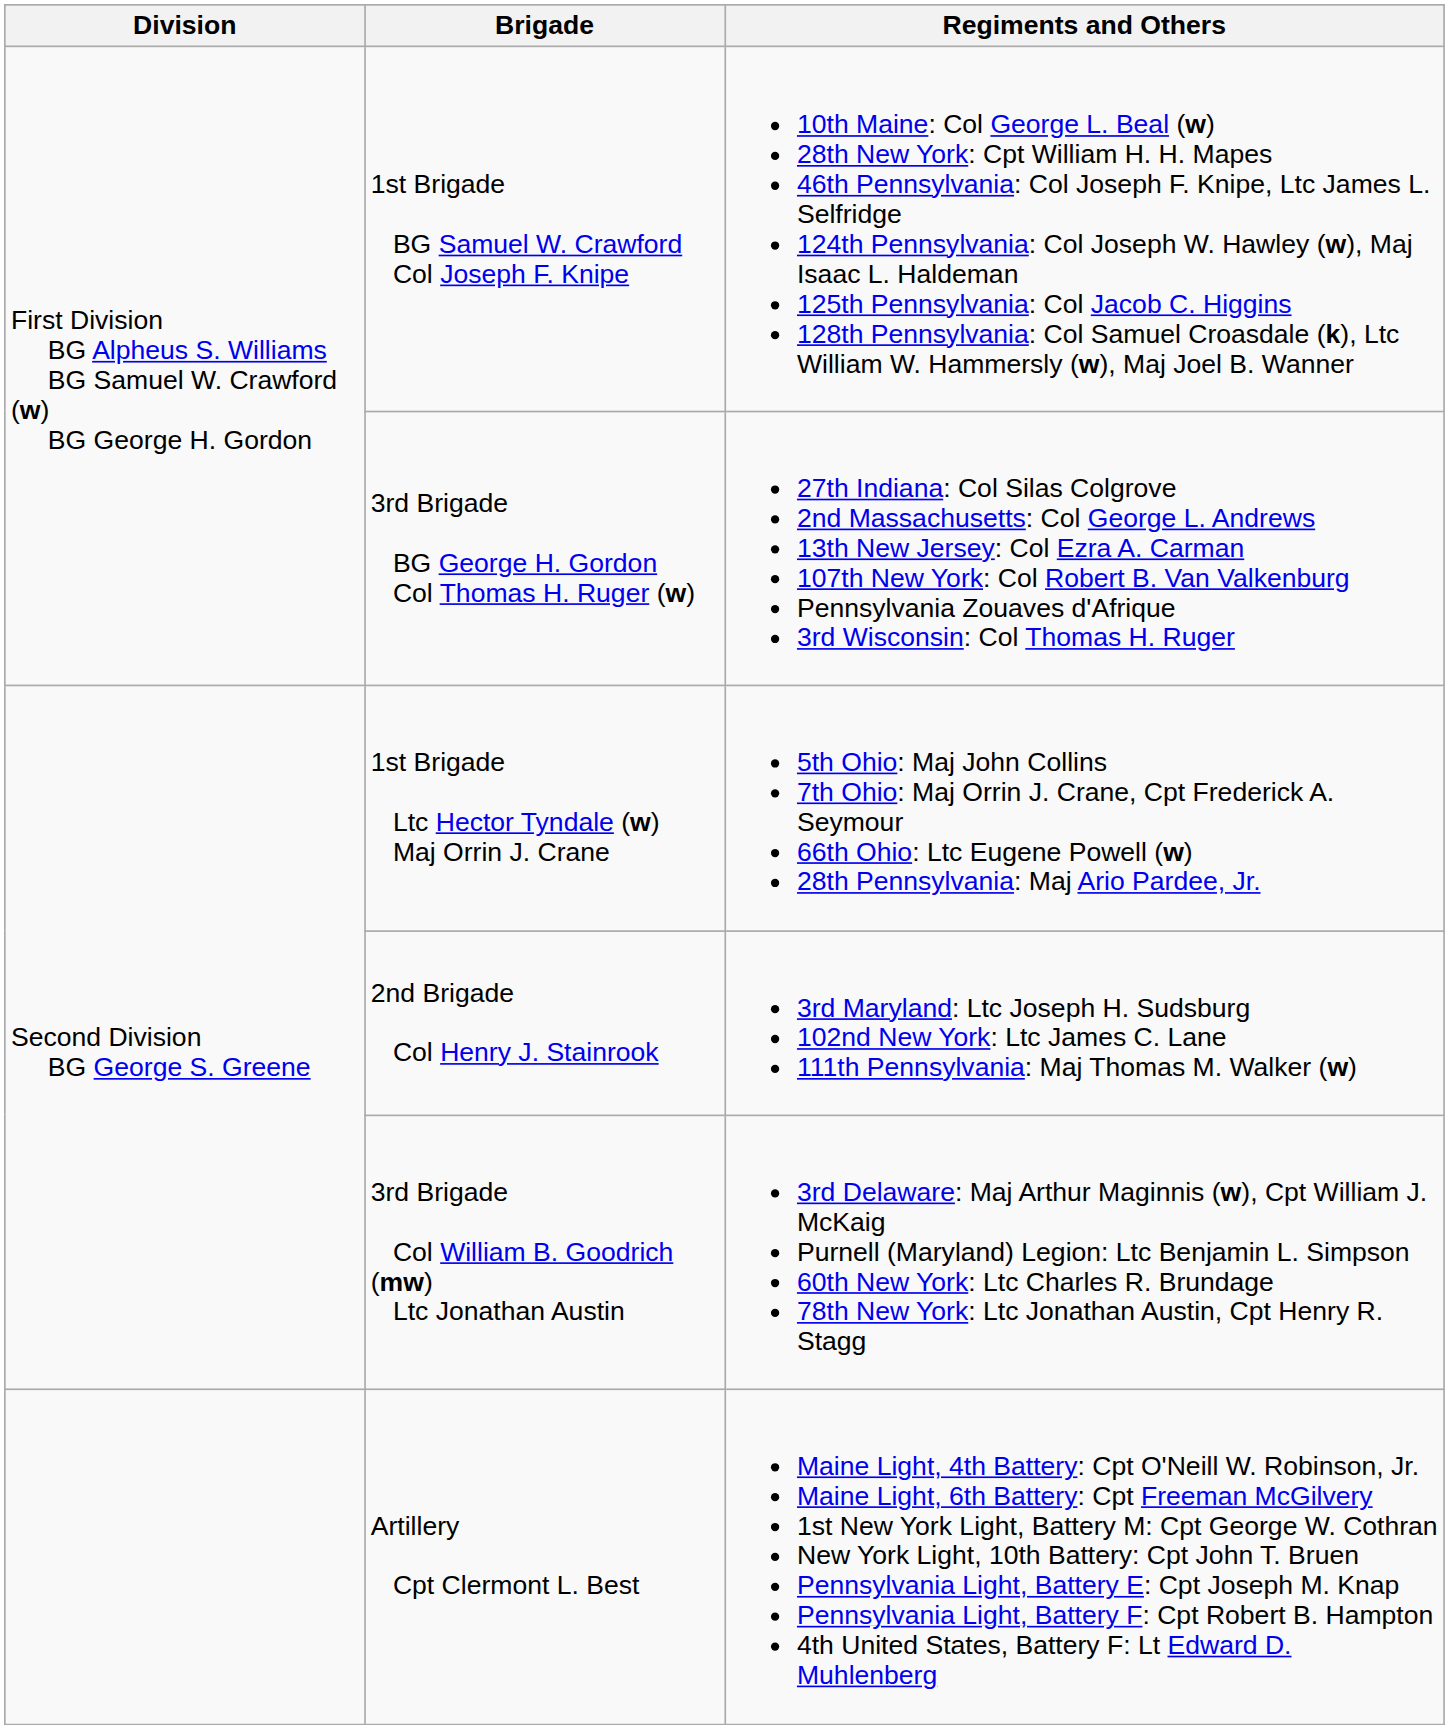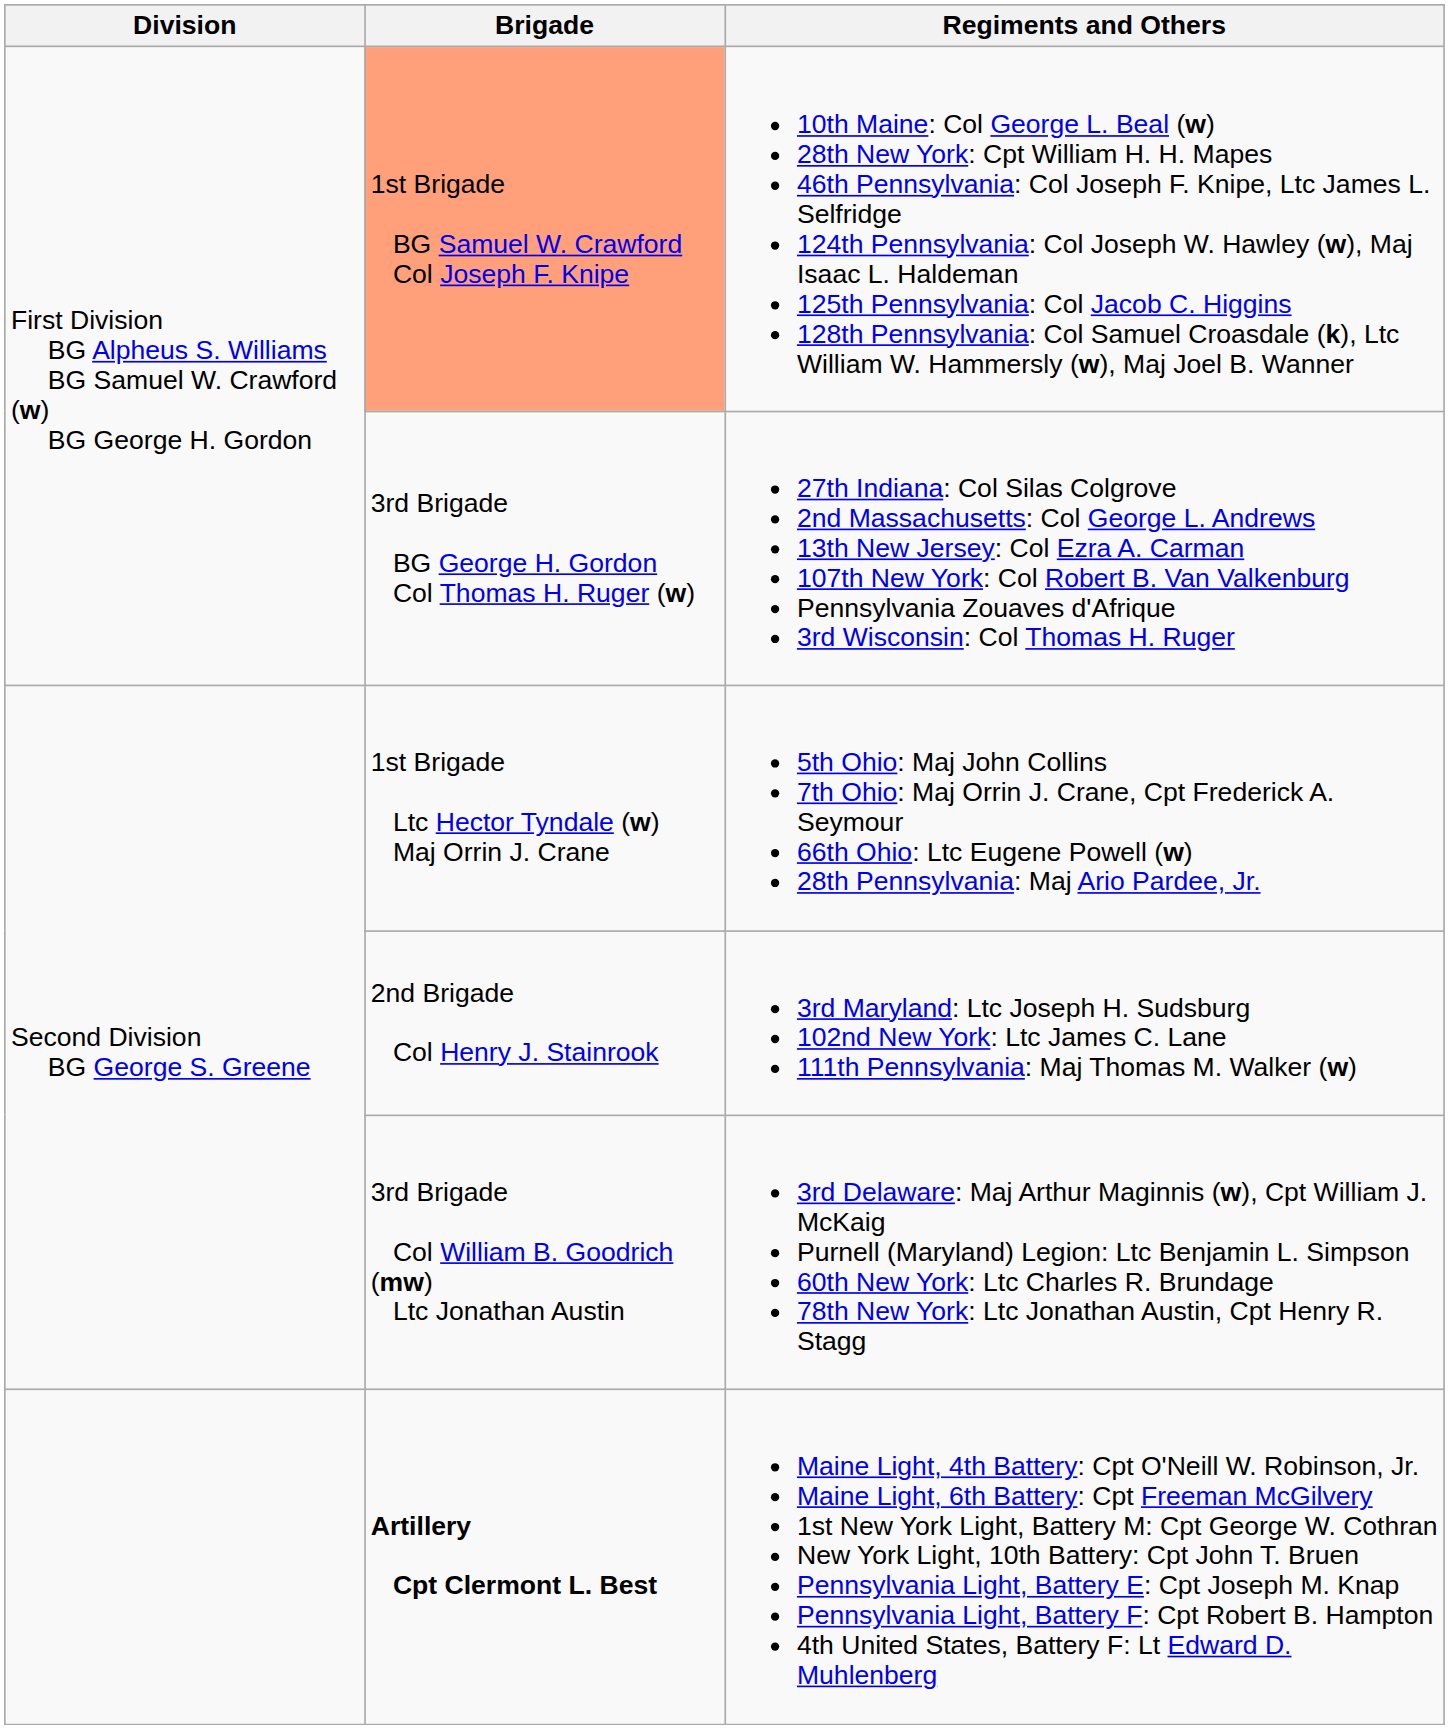(526, 228) no background -> (526, 228) lightsalmon background
(505, 1556) normal -> (514, 1556) bold
